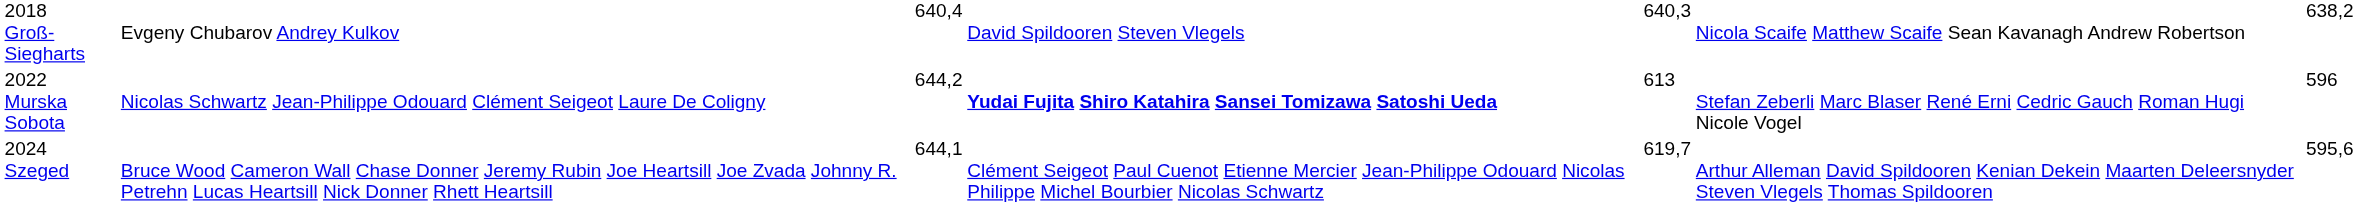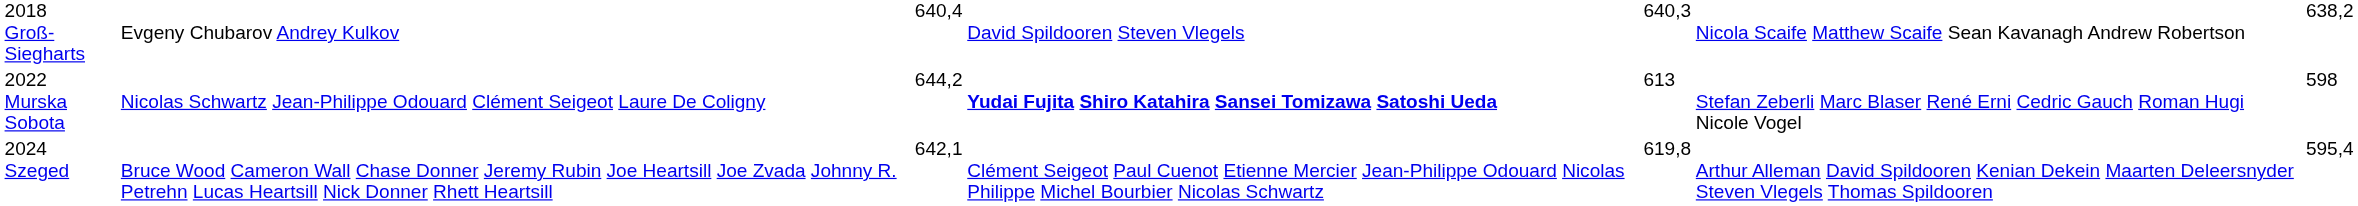(2322, 80) 596 -> (2322, 80) 598
(939, 149) 644,1 -> (939, 149) 642,1
(1667, 149) 619,7 -> (1667, 149) 619,8
(2330, 149) 595,6 -> (2330, 149) 595,4
